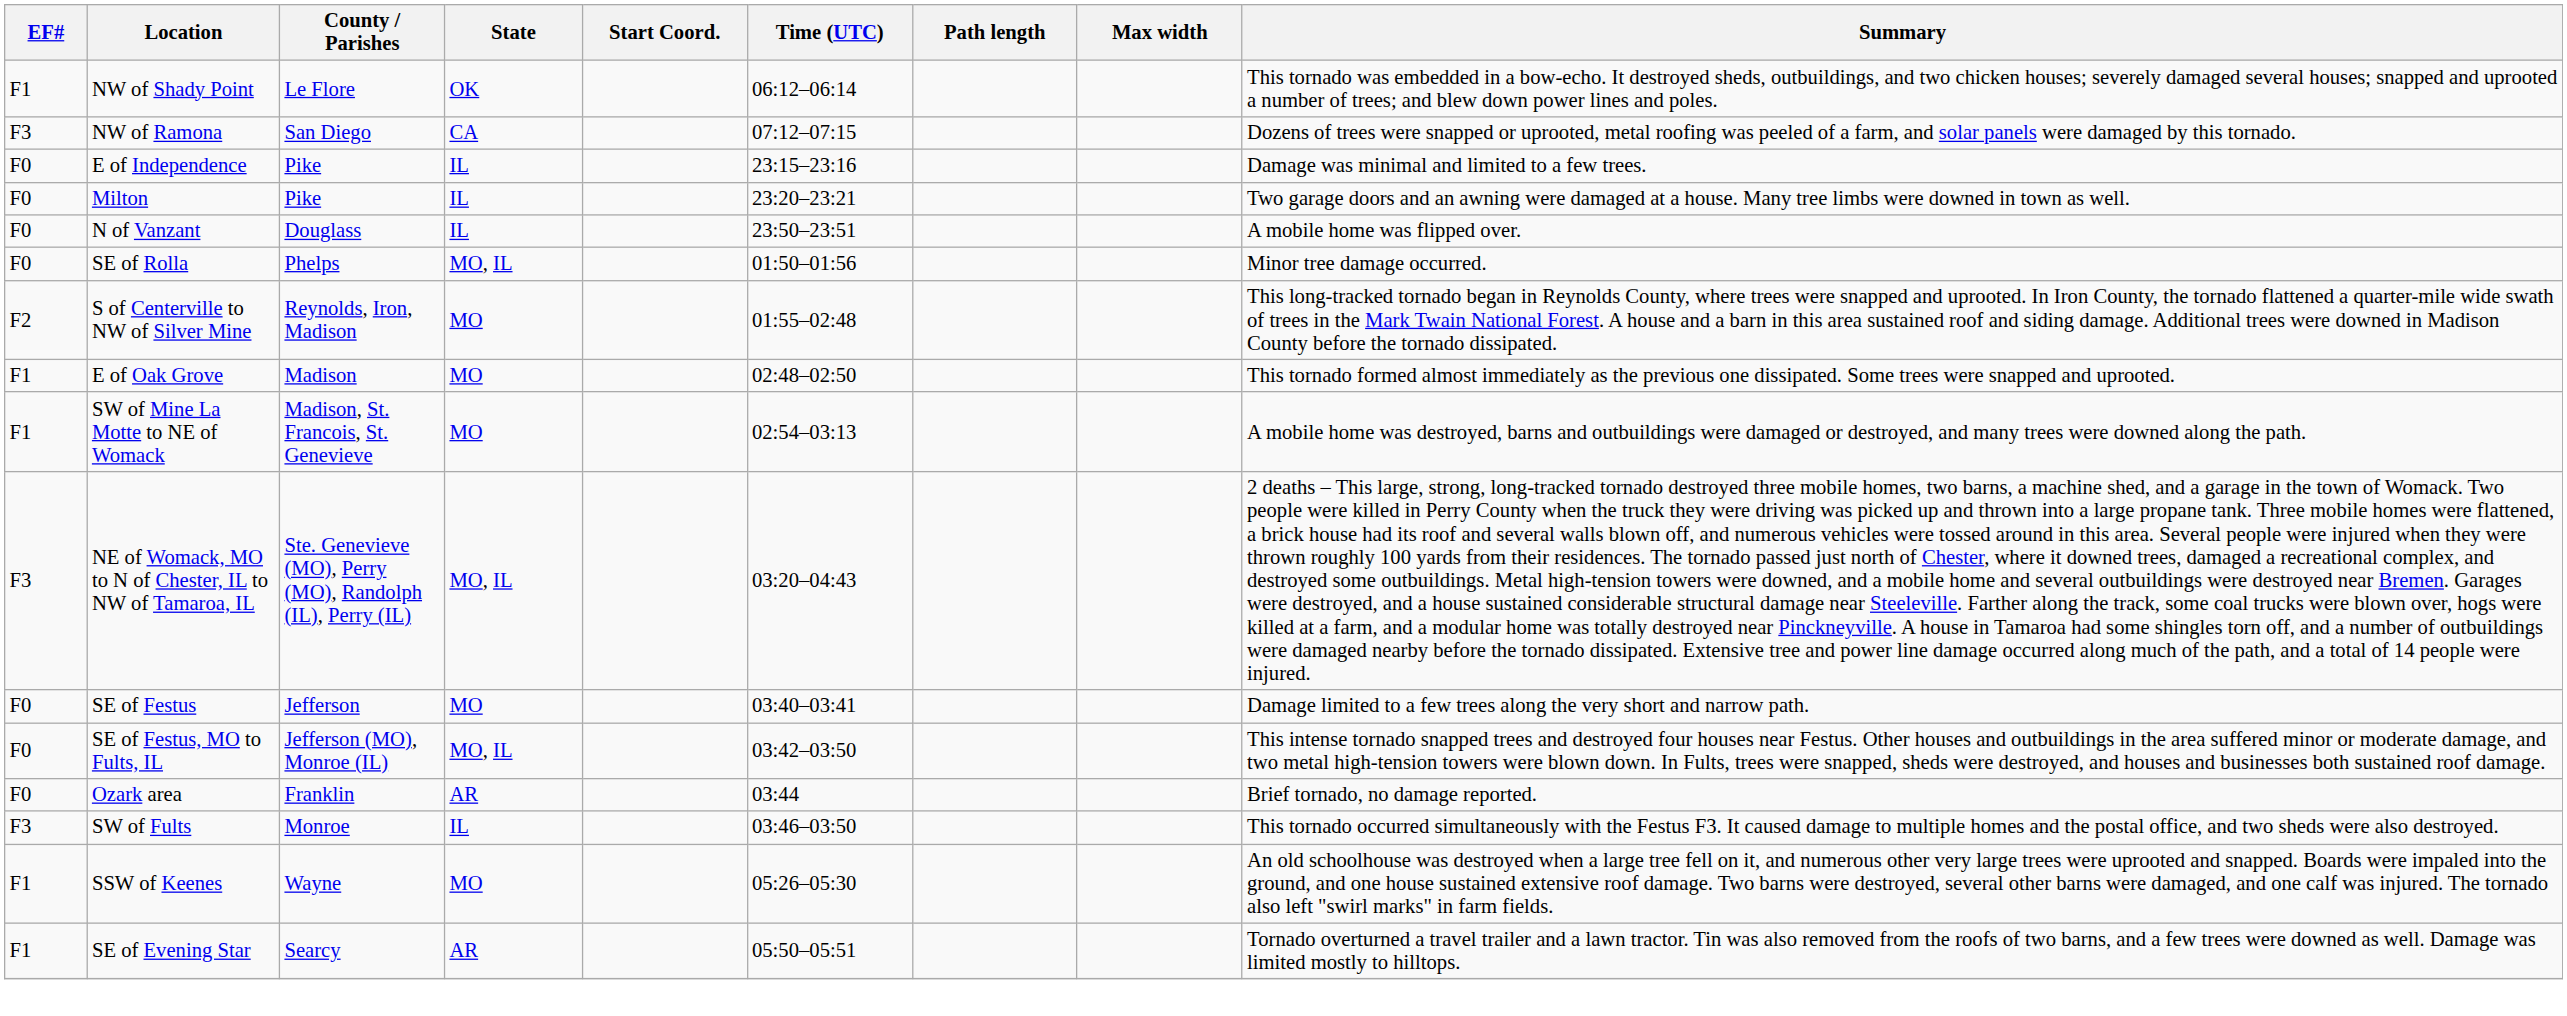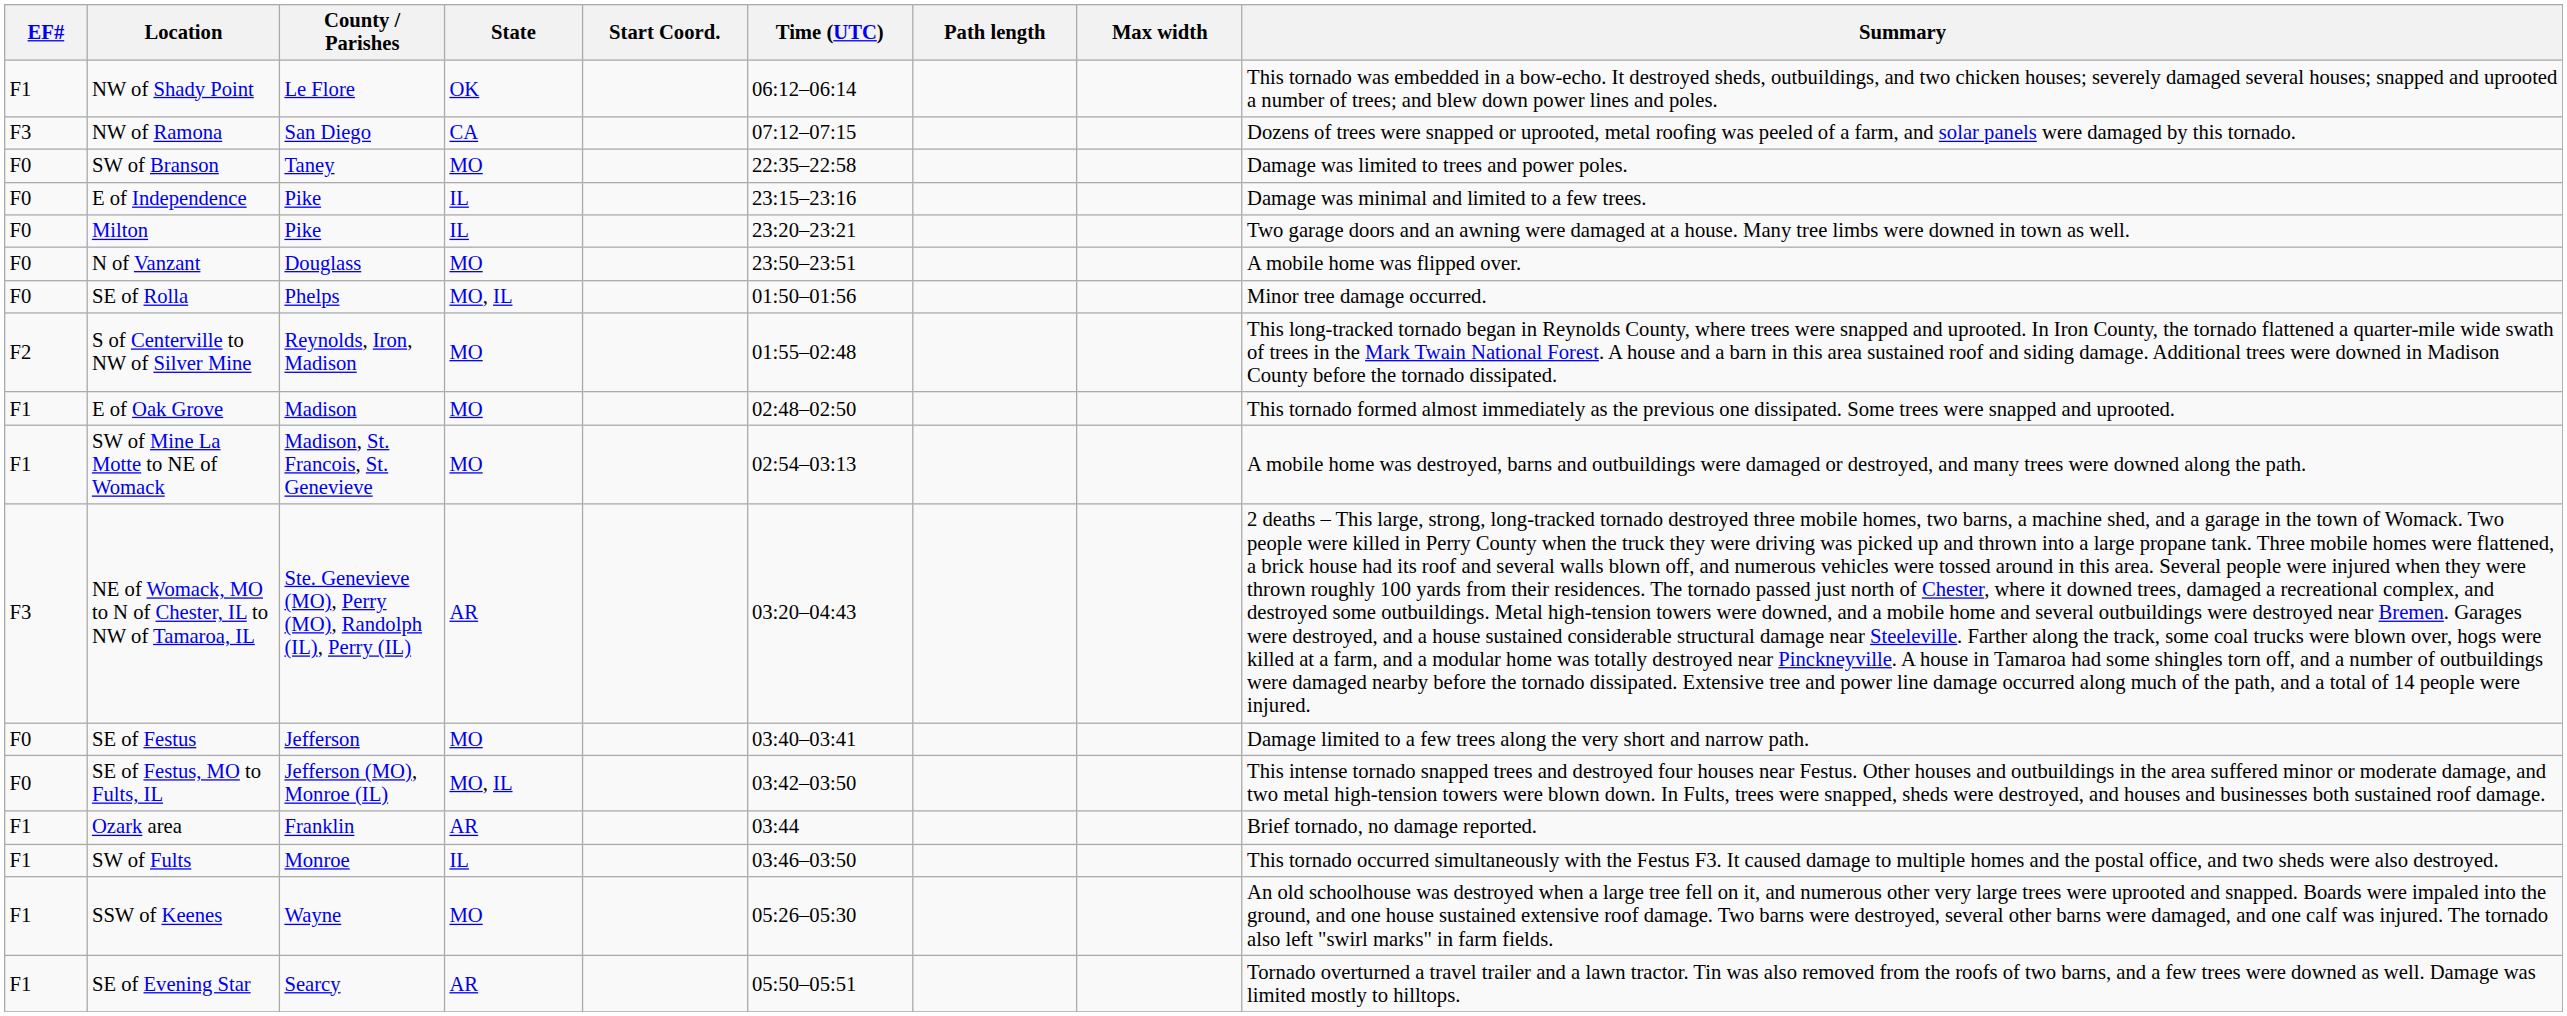+ row: (155, 165)
(459, 230) IL -> (466, 263) MO
(481, 580) MO, IL -> (464, 613) AR
(20, 794) F0 -> (20, 827) F1
(20, 827) F3 -> (20, 860) F1
